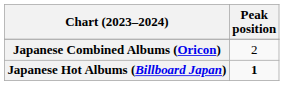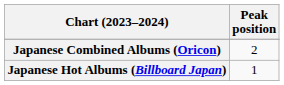(254, 70) bold -> (254, 70) normal
